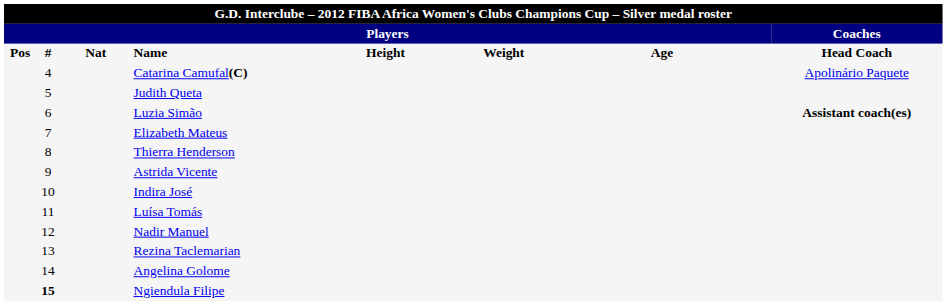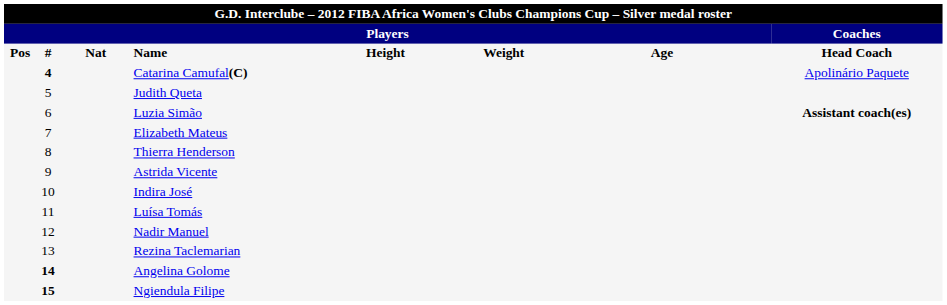(48, 73) normal -> (48, 73) bold
(48, 271) normal -> (48, 271) bold
